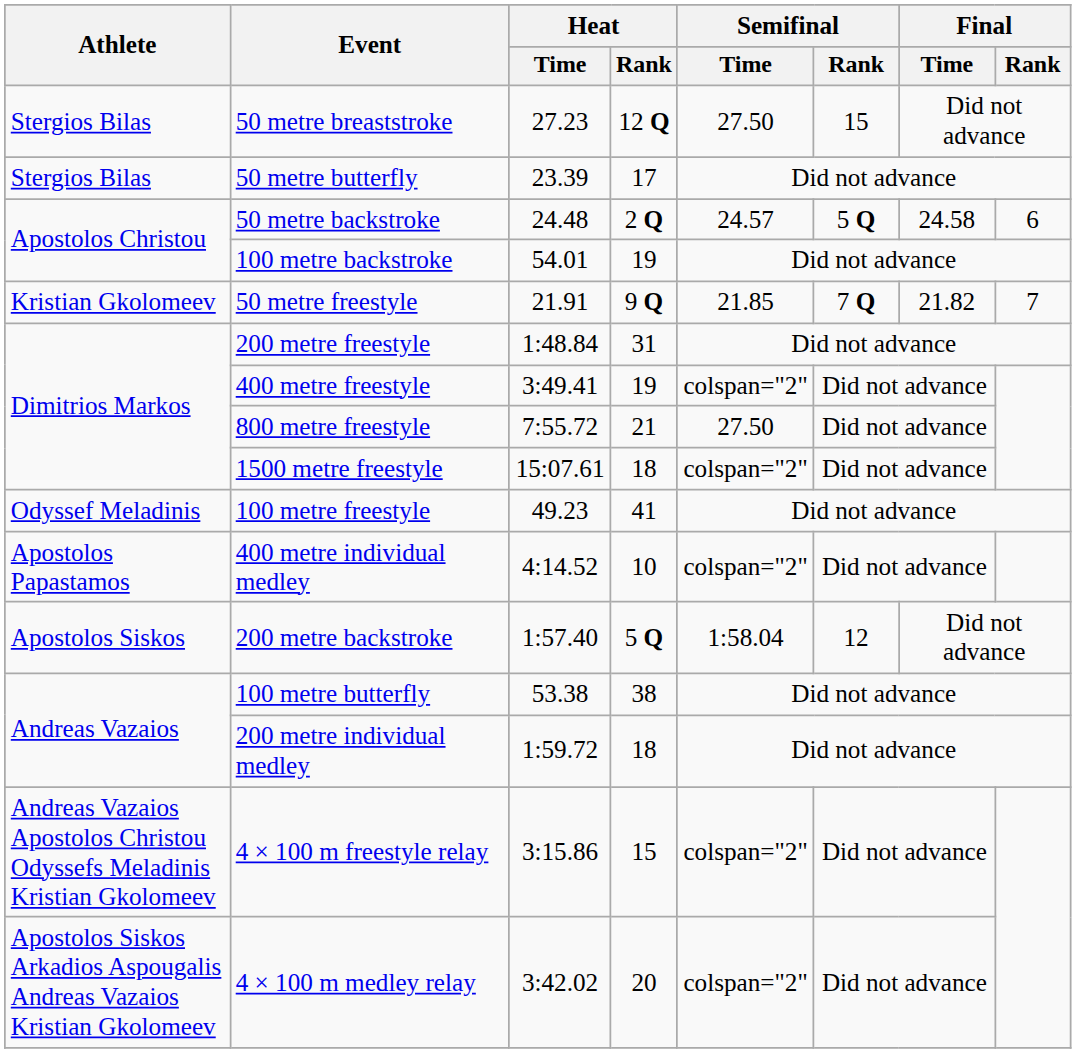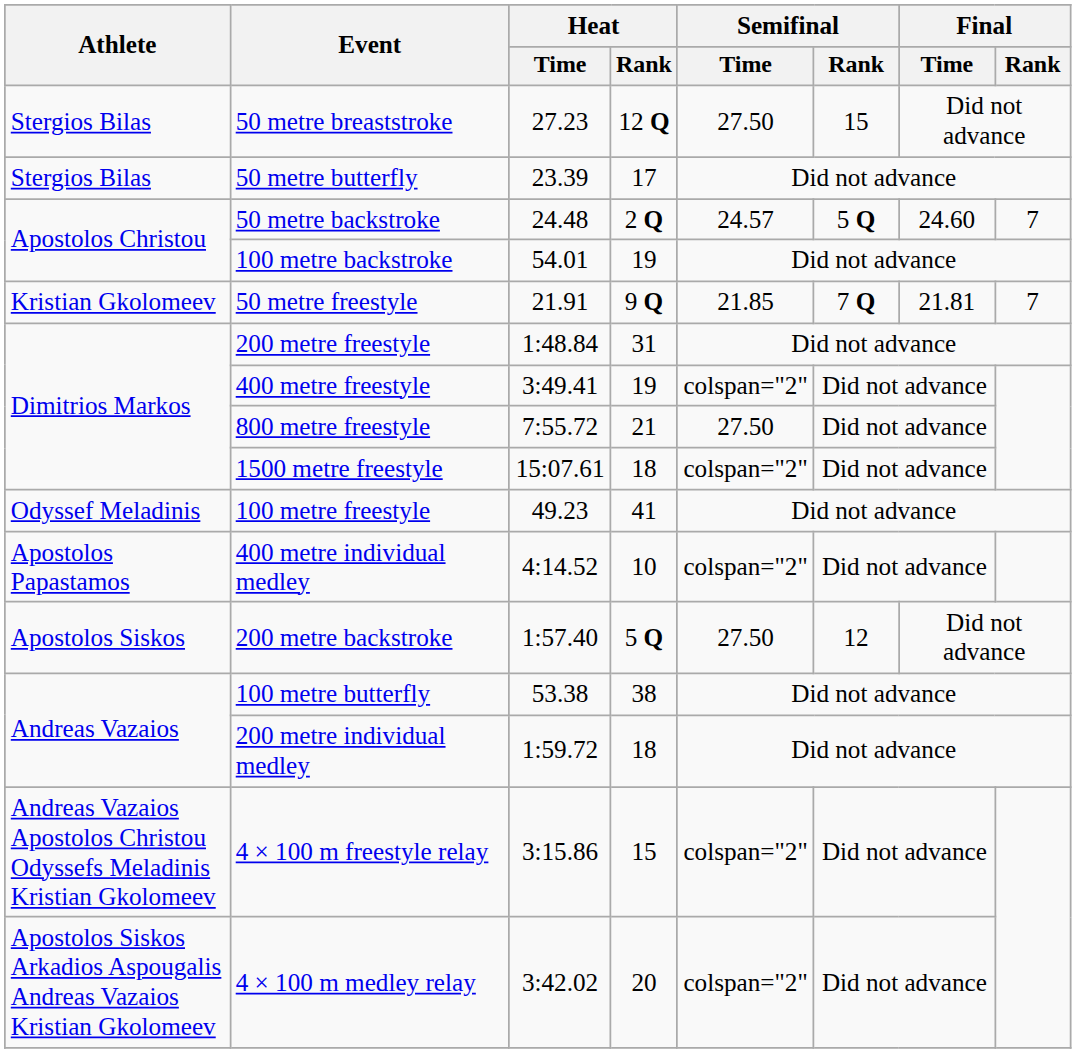(947, 219) 24.58 -> (947, 219) 24.60
(1033, 219) 6 -> (1033, 219) 7
(947, 302) 21.82 -> (947, 302) 21.81
(746, 638) 1:58.04 -> (746, 638) 27.50
